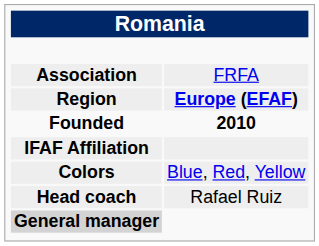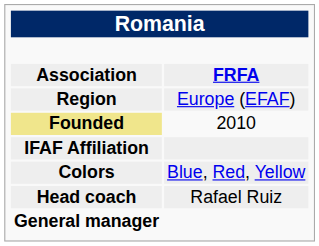(236, 75) normal -> (236, 75) bold
(236, 99) bold -> (236, 99) normal
(87, 124) no background -> (87, 124) khaki background
(236, 124) bold -> (236, 124) normal
(87, 221) lightgrey background -> (87, 221) no background
